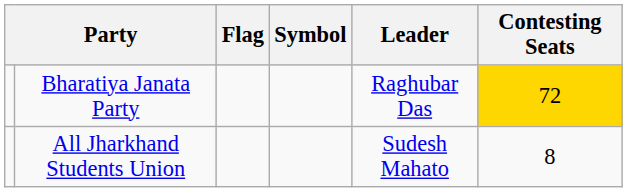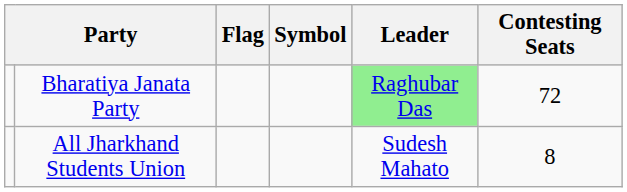(415, 95) no background -> (415, 95) lightgreen background
(550, 95) gold background -> (550, 95) no background
